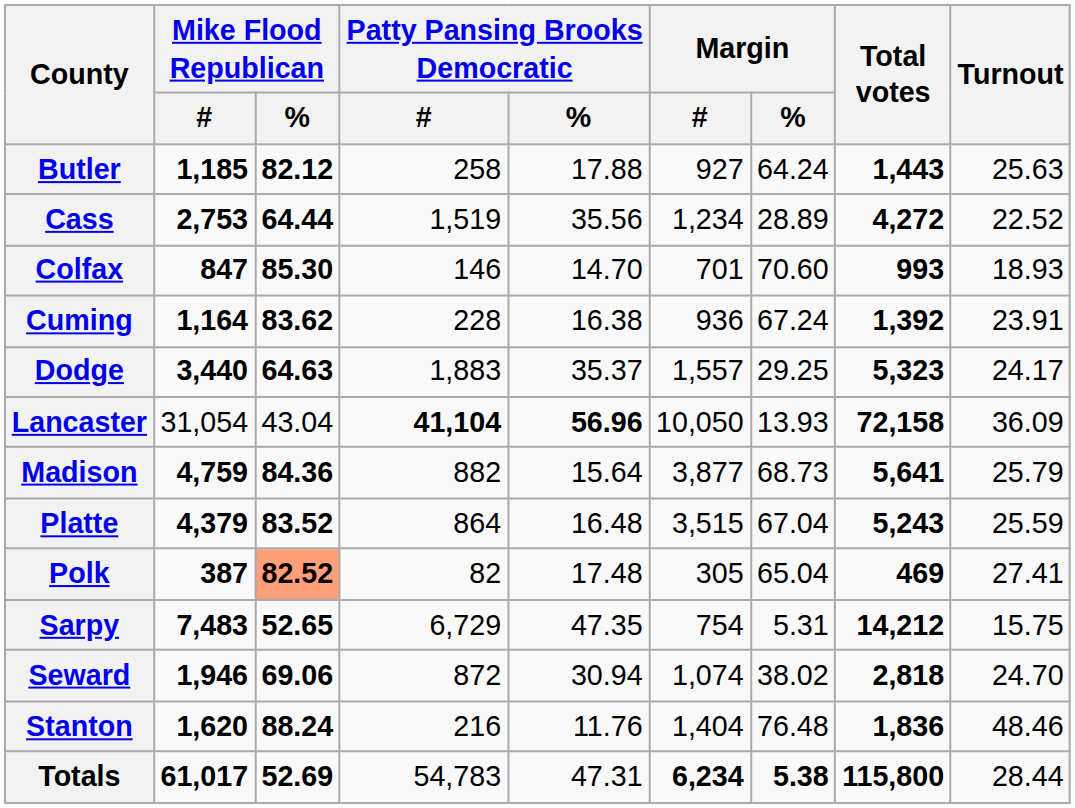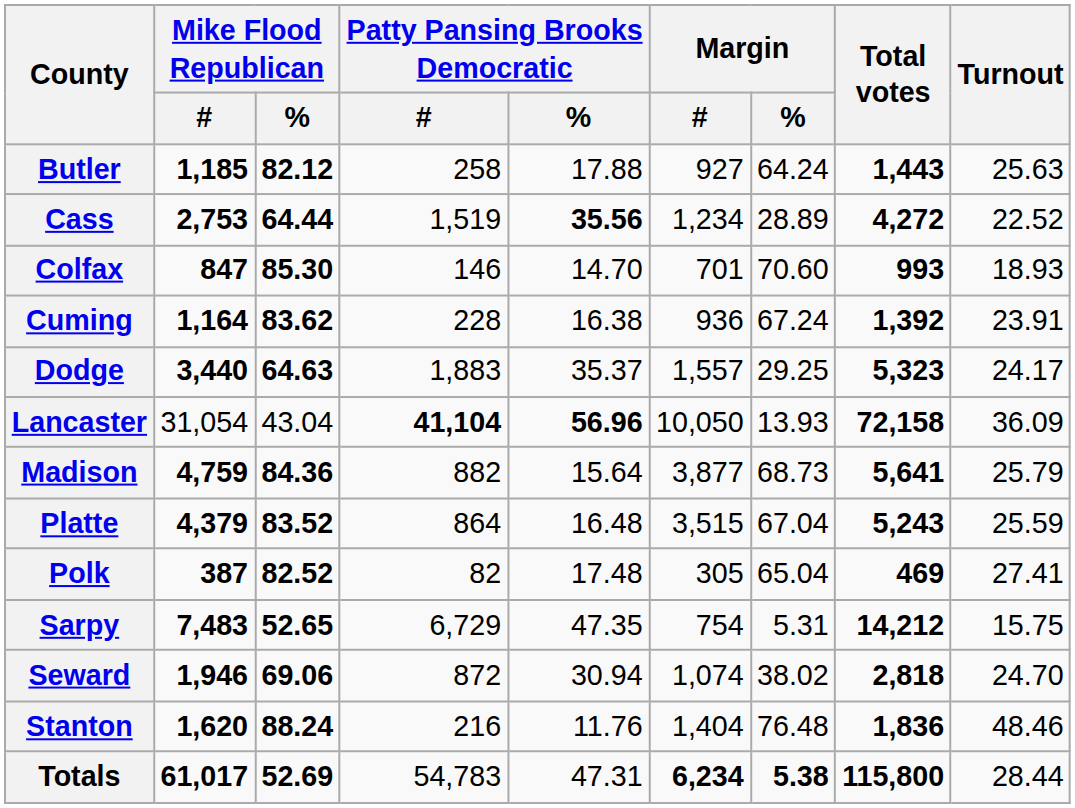(607, 219) normal -> (607, 219) bold
(297, 574) lightsalmon background -> (297, 574) no background
